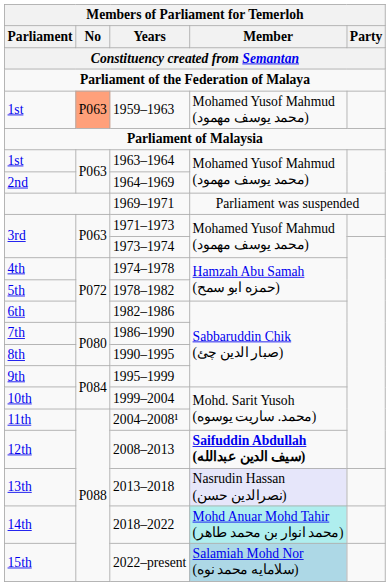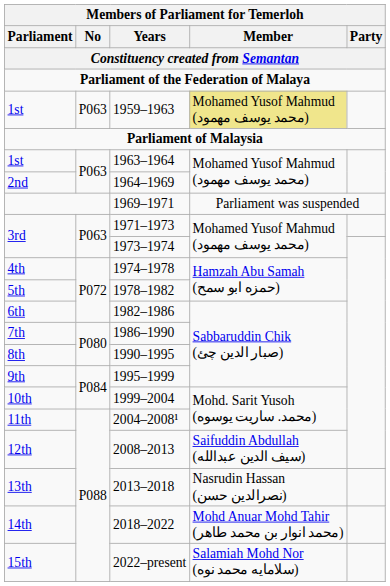(93, 109) lightsalmon background -> (93, 109) no background
(264, 109) no background -> (264, 109) khaki background
(249, 449) bold -> (249, 449) normal
(240, 487) lavender background -> (240, 487) no background
(268, 524) paleturquoise background -> (268, 524) no background
(248, 562) lightblue background -> (248, 562) no background
